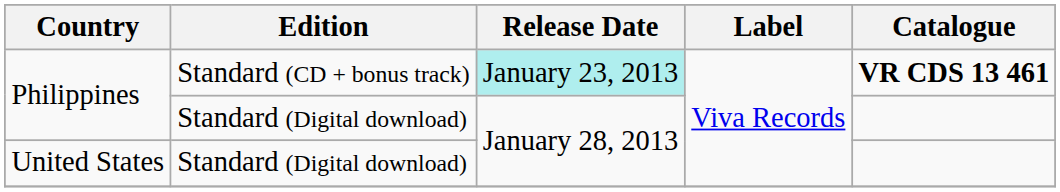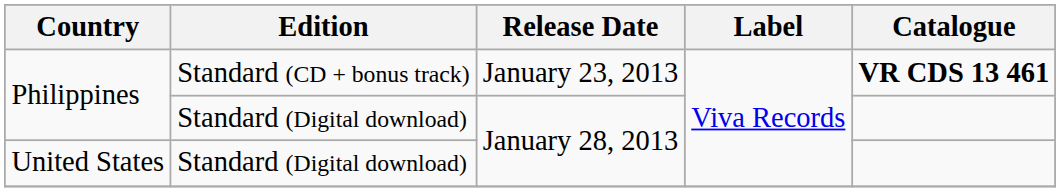(580, 72) paleturquoise background -> (580, 72) no background
